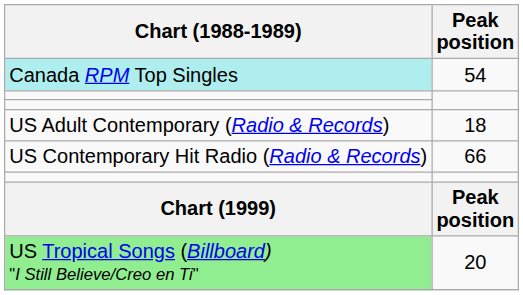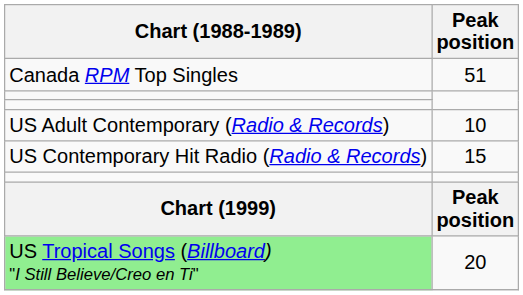(124, 74) paleturquoise background -> (124, 74) no background
(475, 74) 54 -> (475, 74) 51
(475, 124) 18 -> (475, 124) 10
(475, 156) 66 -> (475, 156) 15
